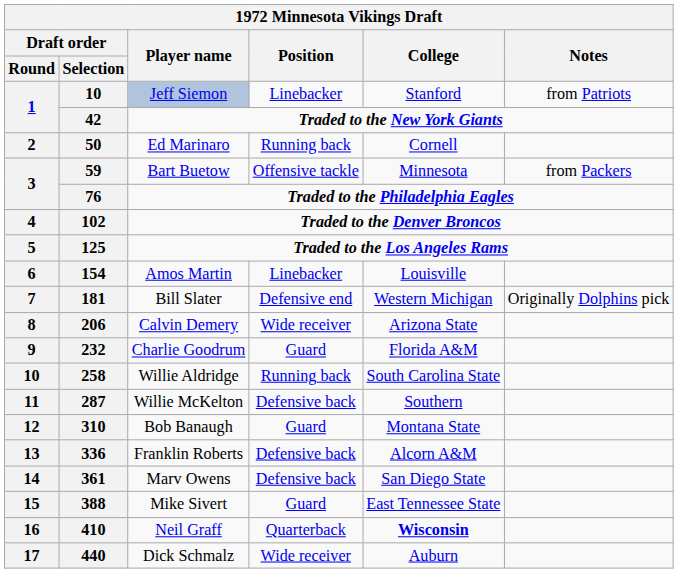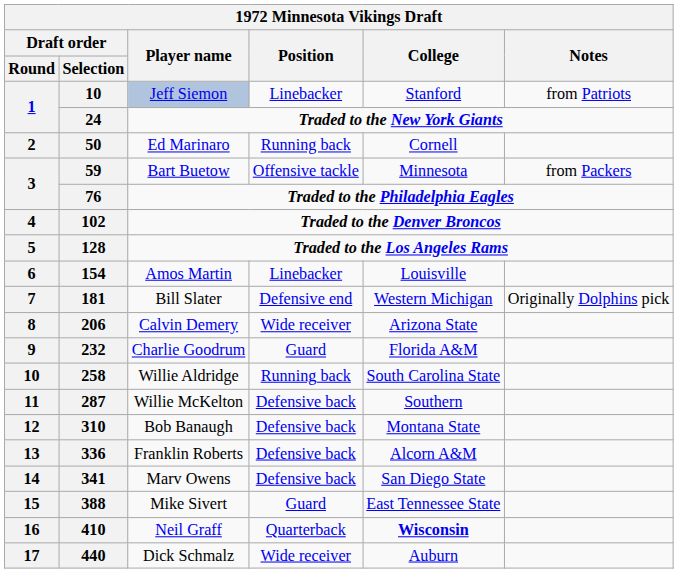(93, 119) 42 -> (93, 119) 24
(93, 247) 125 -> (93, 247) 128
(306, 427) Guard -> (306, 427) Defensive back
(93, 478) 361 -> (93, 478) 341
